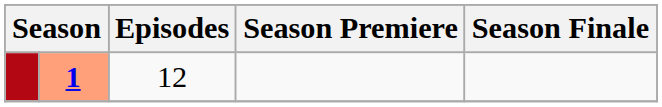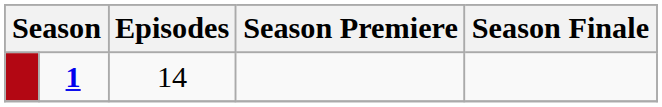(73, 76) lightsalmon background -> (73, 76) no background
(172, 76) 12 -> (172, 76) 14
